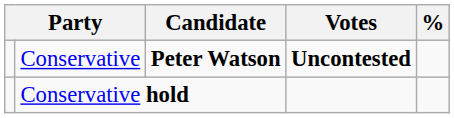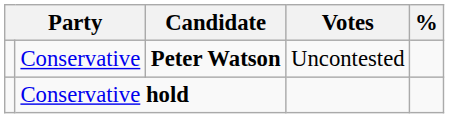(351, 58) bold -> (348, 58) normal
